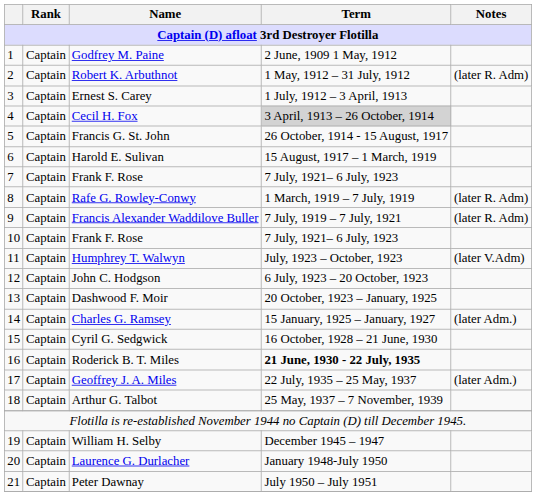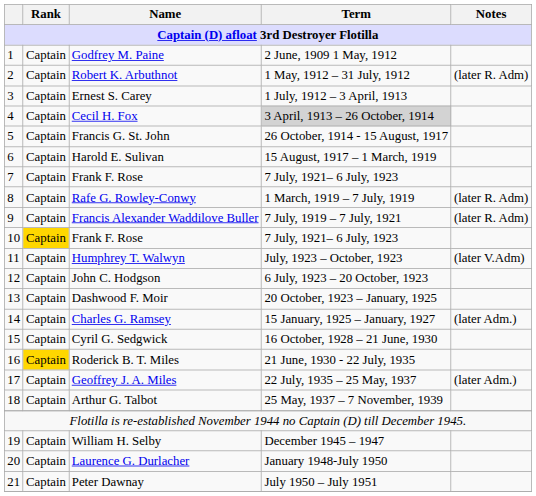(46, 237) no background -> (46, 237) gold background
(46, 359) no background -> (46, 359) gold background
(342, 359) bold -> (340, 359) normal
